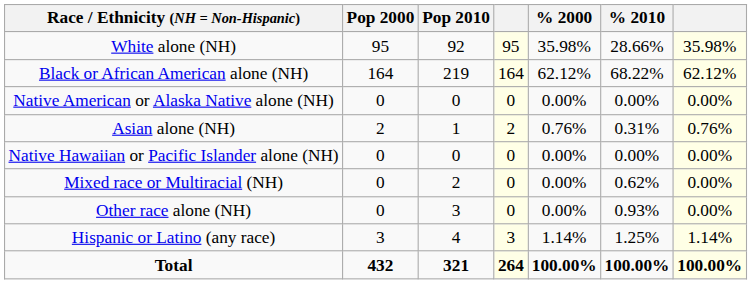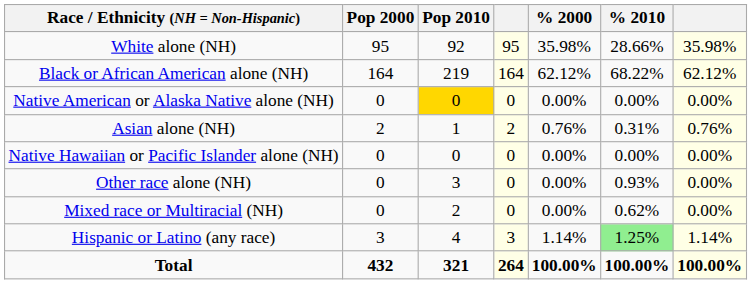(456, 100) no background -> (456, 100) gold background
rows swapped: (174, 210) <-> (174, 182)
(637, 237) no background -> (637, 237) lightgreen background
